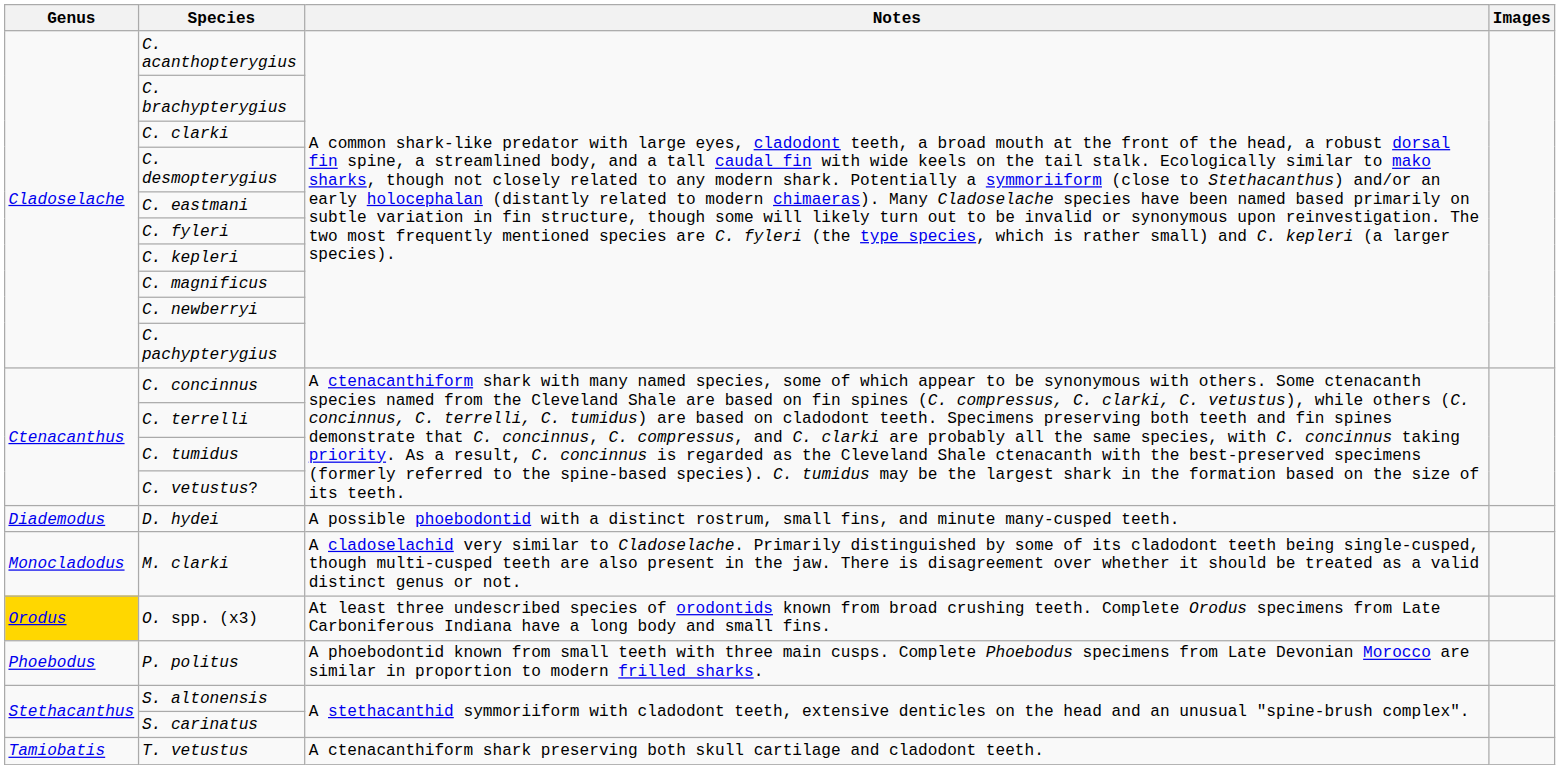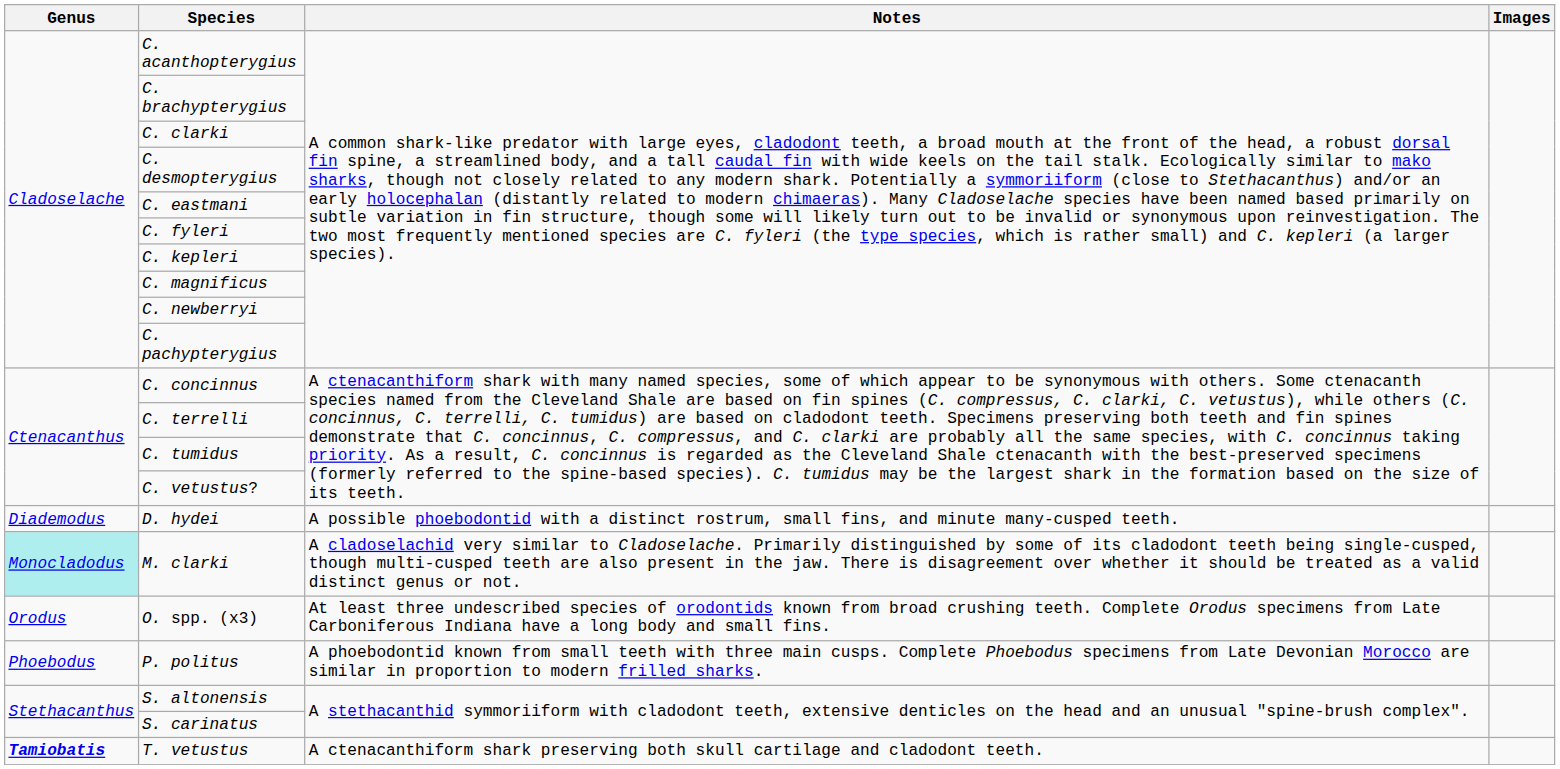(67, 564) no background -> (67, 564) paleturquoise background
(37, 618) gold background -> (37, 618) no background
(57, 751) normal -> (57, 751) bold
